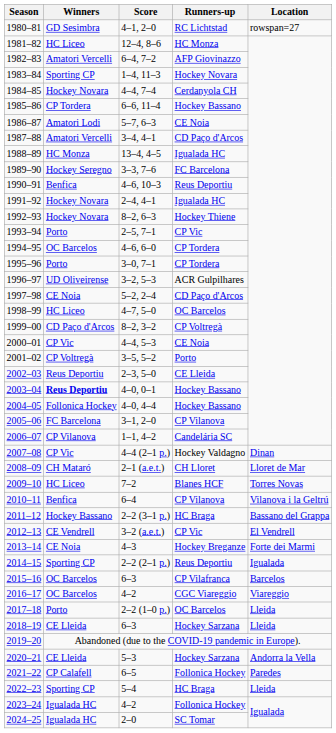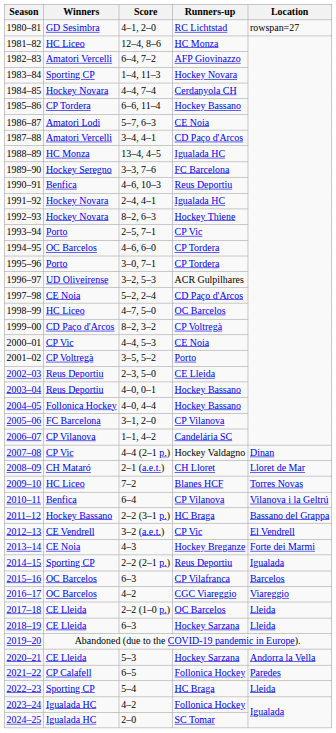(77, 389) bold -> (75, 389) normal
(57, 610) Porto -> (66, 610) CE Lleida
